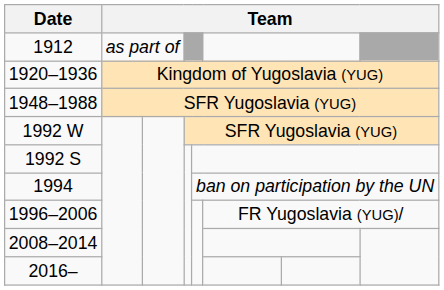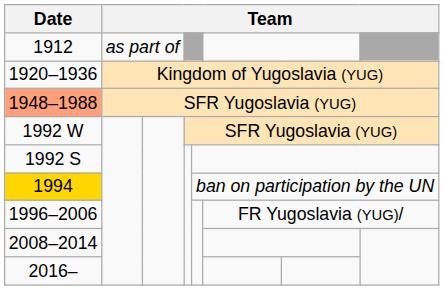(53, 103) no background -> (53, 103) lightsalmon background
(53, 187) no background -> (53, 187) gold background
